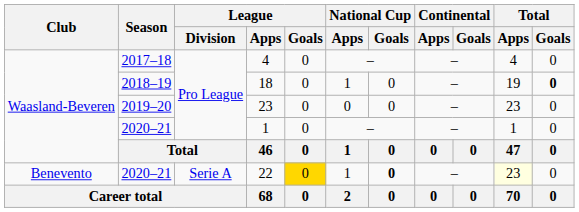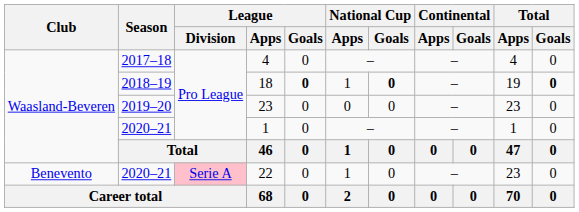(305, 83) normal -> (305, 83) bold
(391, 83) normal -> (391, 83) bold
(211, 173) no background -> (211, 173) pink background
(305, 173) gold background -> (305, 173) no background
(391, 173) bold -> (391, 173) normal
(513, 173) lightyellow background -> (513, 173) no background
